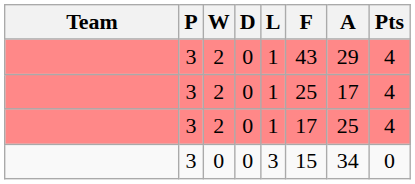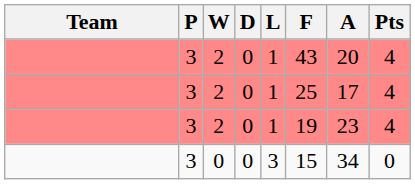(348, 56) 29 -> (348, 56) 20
(306, 126) 17 -> (306, 126) 19
(348, 126) 25 -> (348, 126) 23
